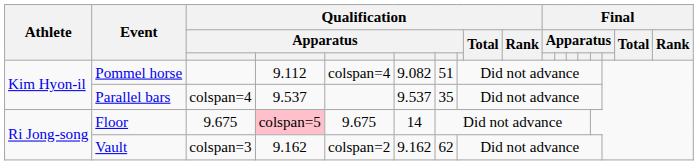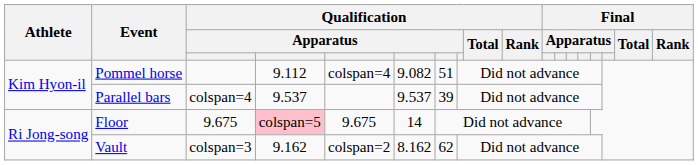(446, 97) 35 -> (446, 97) 39
(414, 147) 9.162 -> (414, 147) 8.162
